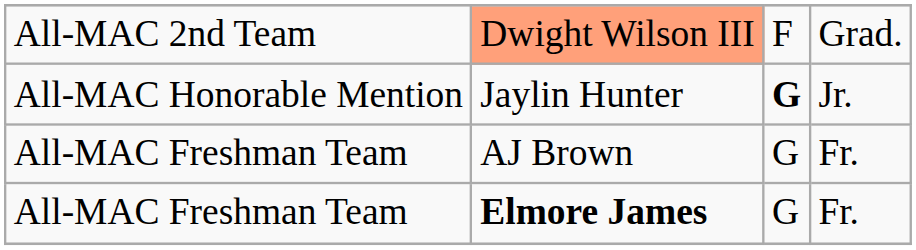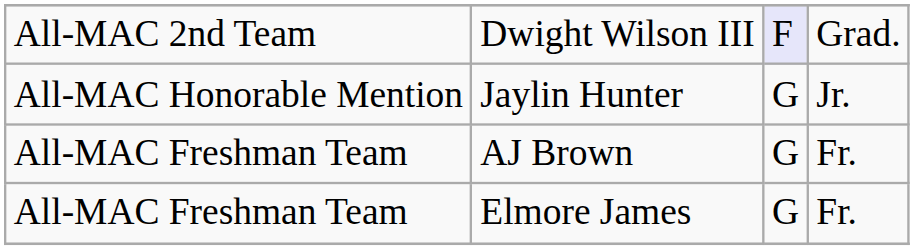(618, 34) lightsalmon background -> (618, 34) no background
(782, 34) no background -> (782, 34) lavender background
(787, 93) bold -> (786, 93) normal
(594, 212) bold -> (586, 212) normal
